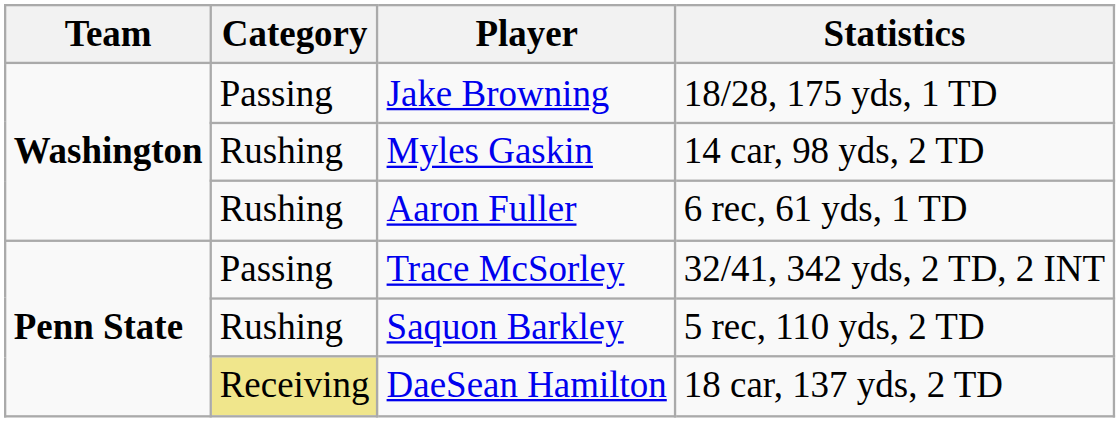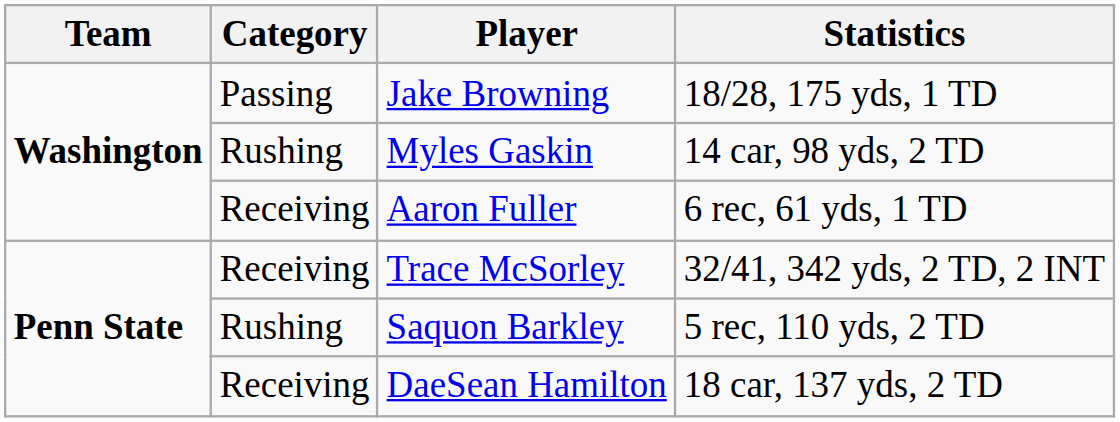(281, 209) Rushing -> (295, 209) Receiving
(276, 268) Passing -> (295, 268) Receiving
(295, 385) khaki background -> (295, 385) no background
